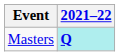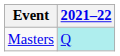(66, 39) bold -> (66, 39) normal
